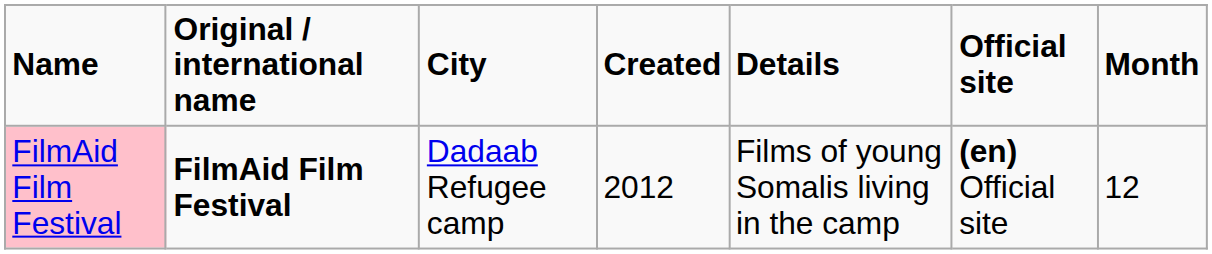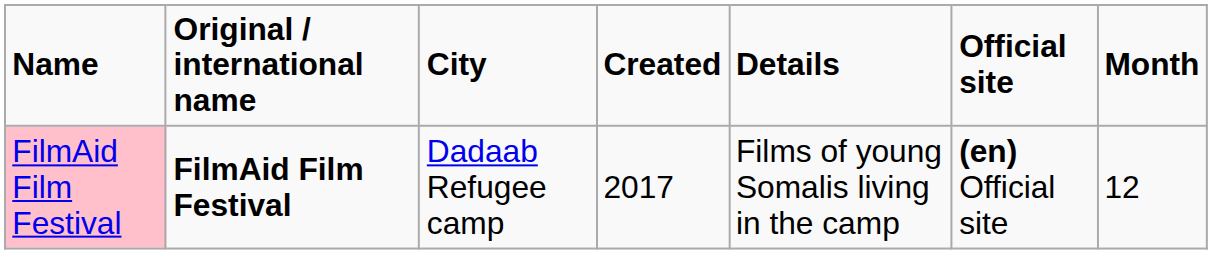(639, 186) 2012 -> (639, 186) 2017
